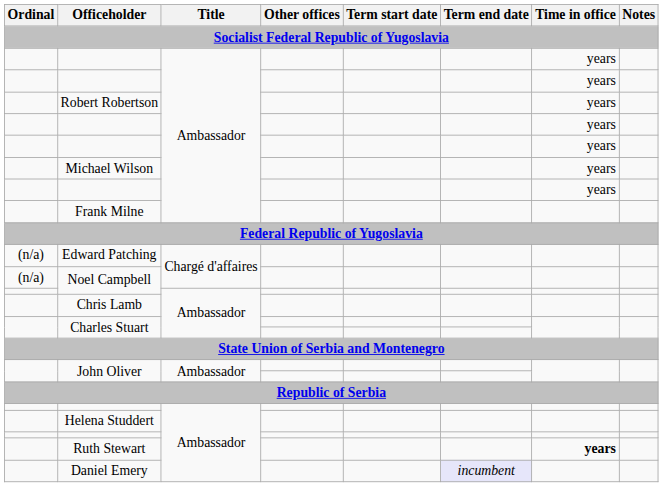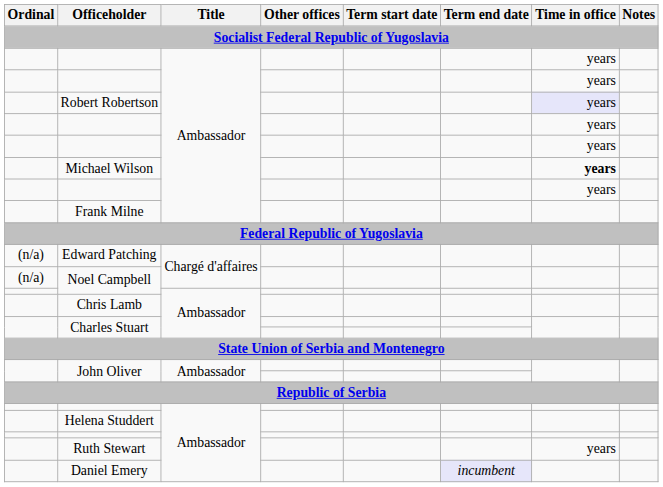(601, 102) no background -> (601, 102) lavender background
(601, 168) normal -> (600, 168) bold
(600, 449) bold -> (601, 449) normal
